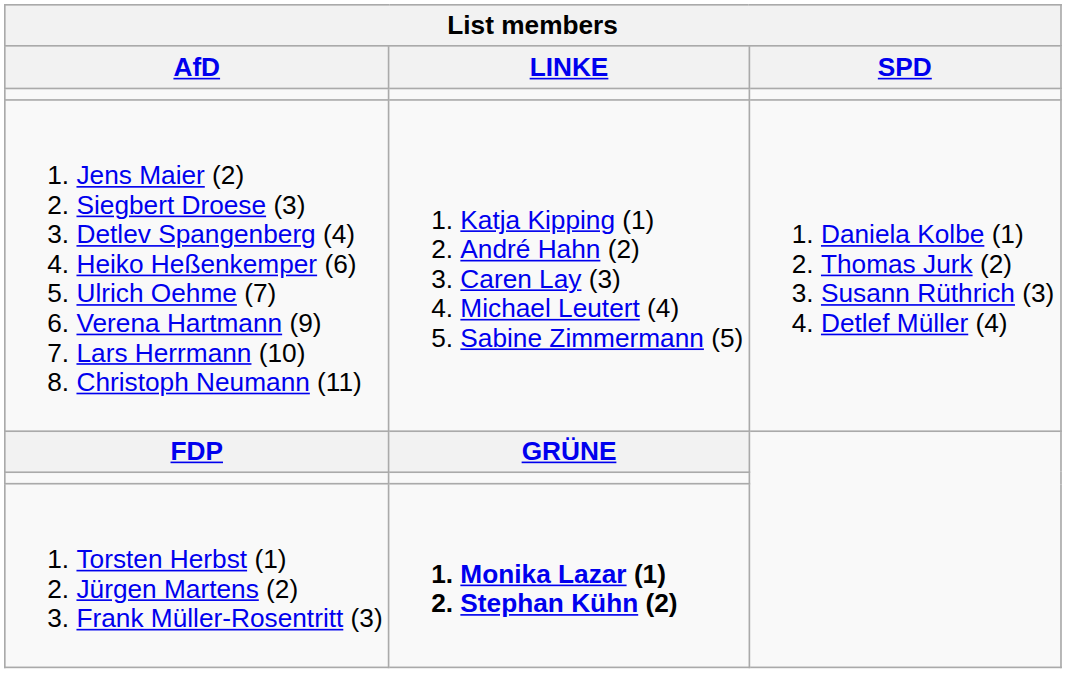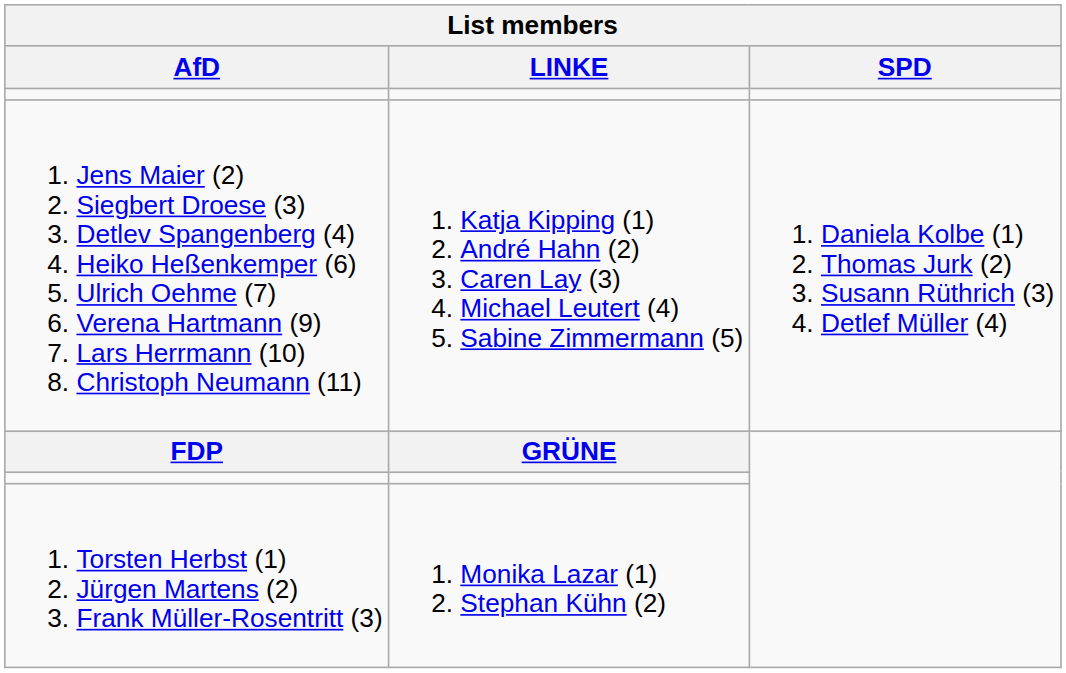(569, 590) bold -> (569, 590) normal
